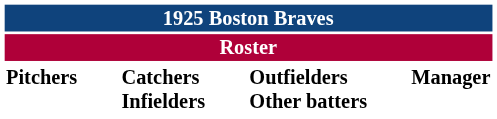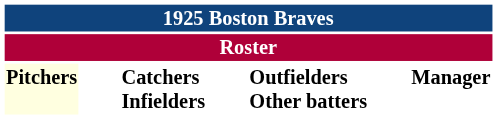(42, 76) no background -> (42, 76) lightyellow background
